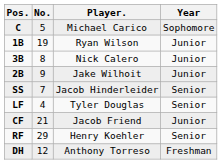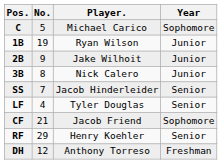rows swapped: (18, 74) <-> (18, 58)
(189, 120) Junior -> (189, 120) Sophomore
